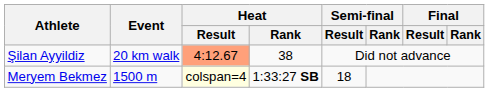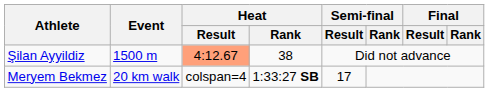(146, 56) 20 km walk -> (135, 56) 1500 m
(135, 77) 1500 m -> (146, 77) 20 km walk
(216, 77) lightyellow background -> (216, 77) no background
(344, 77) 18 -> (344, 77) 17
